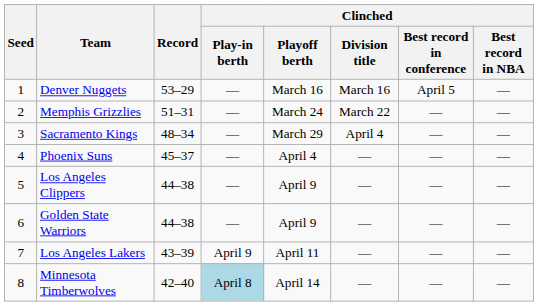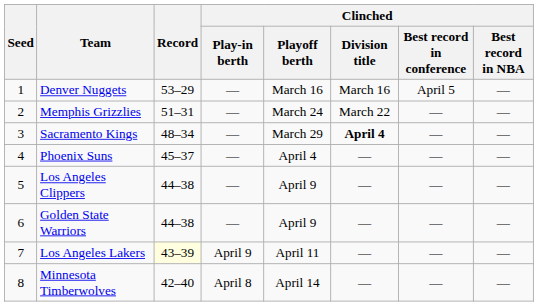(365, 134) normal -> (365, 134) bold
(178, 252) no background -> (178, 252) lightyellow background
(233, 282) lightblue background -> (233, 282) no background
